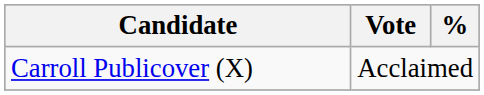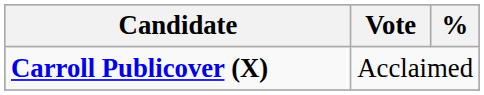(132, 68) normal -> (140, 68) bold
